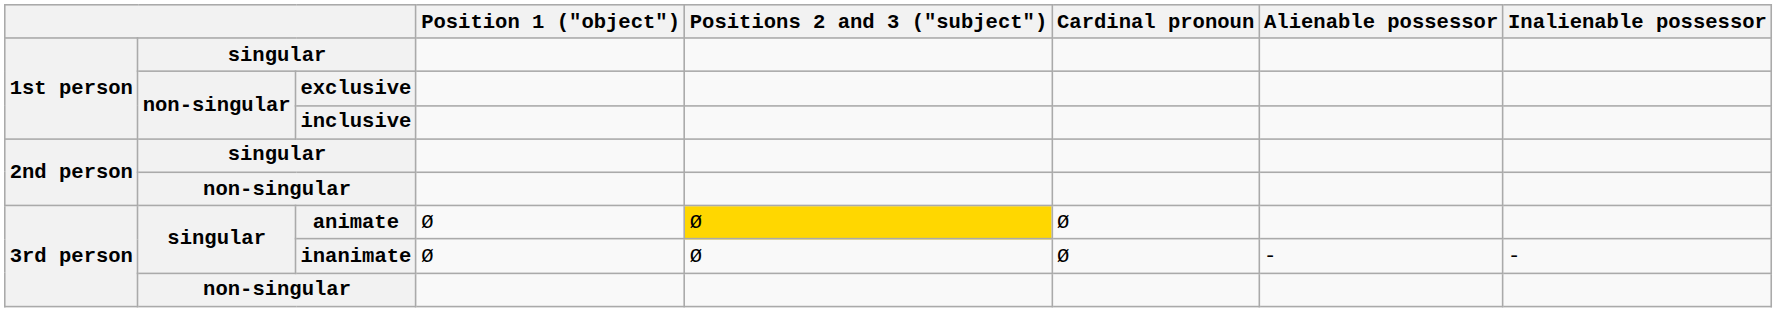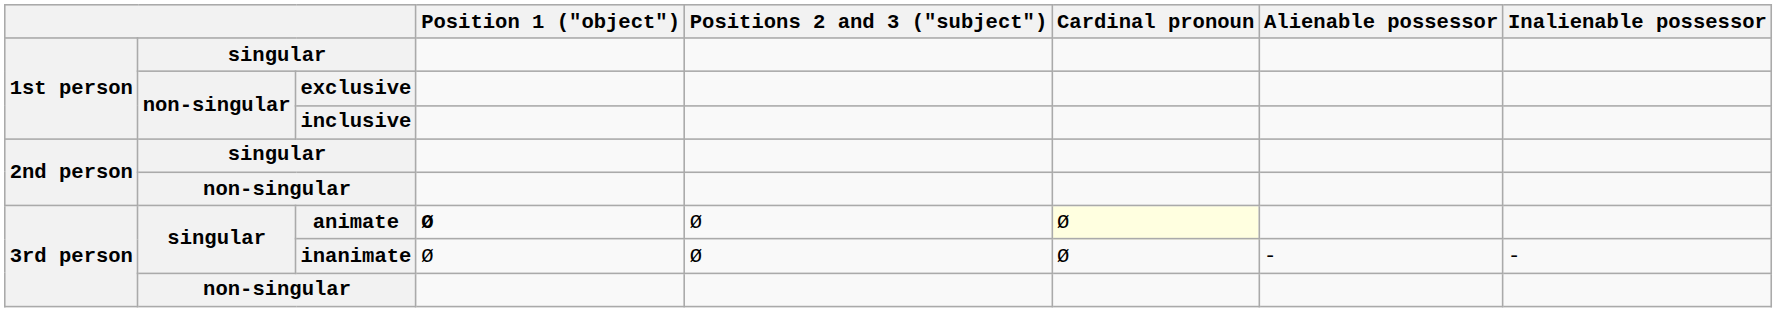(427, 222) normal -> (427, 222) bold
(696, 222) gold background -> (696, 222) no background
(1063, 222) no background -> (1063, 222) lightyellow background
